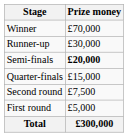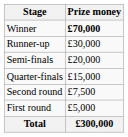(84, 28) normal -> (84, 28) bold
(84, 60) bold -> (84, 60) normal
